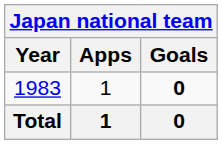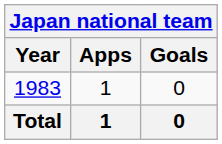(179, 88) bold -> (179, 88) normal
